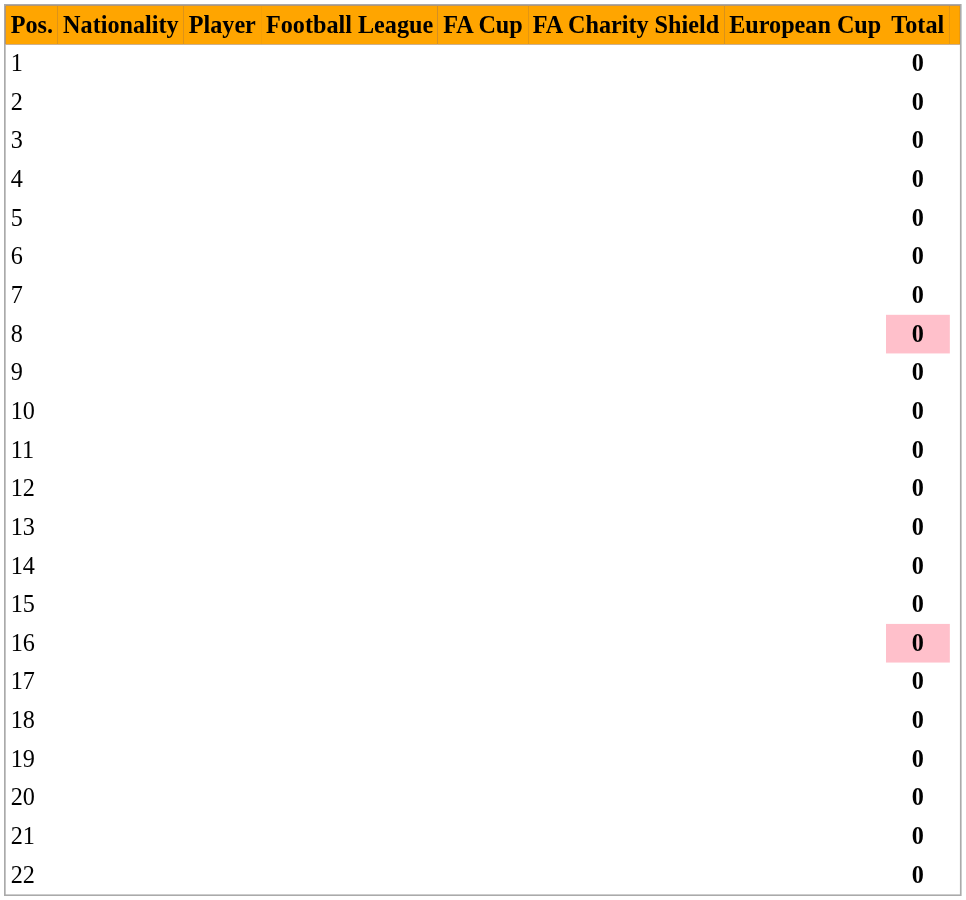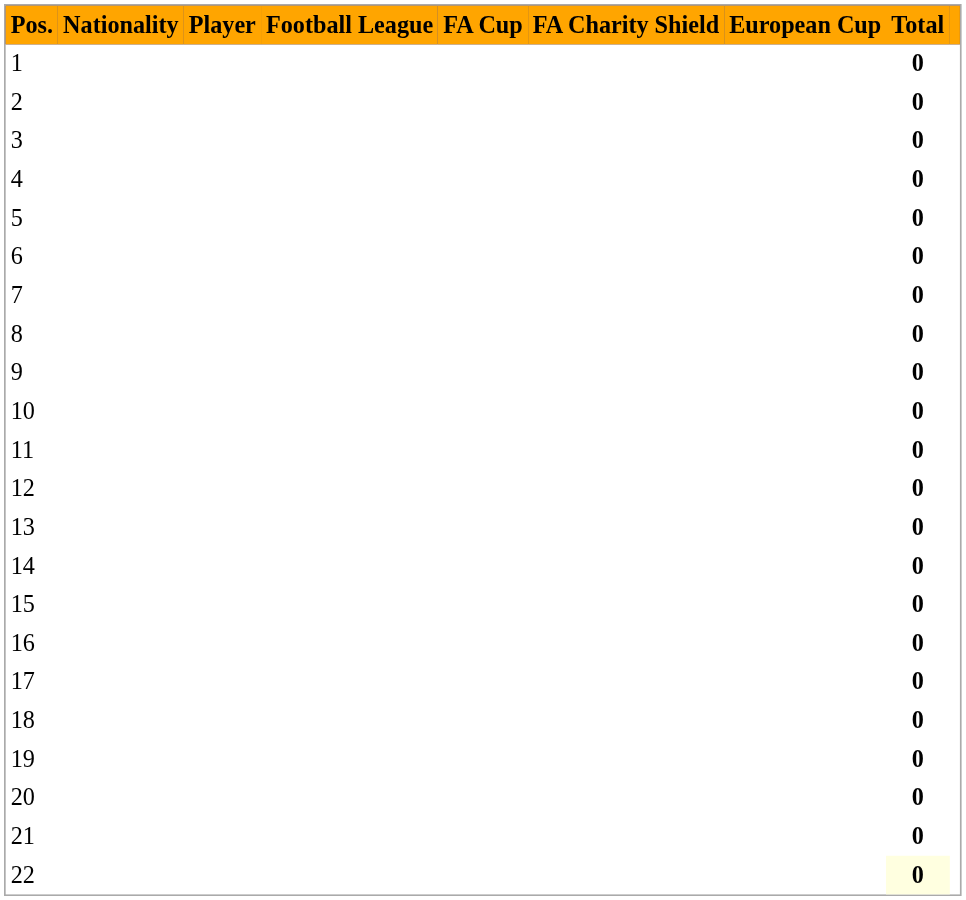(918, 333) pink background -> (918, 333) no background
(918, 642) pink background -> (918, 642) no background
(918, 874) no background -> (918, 874) lightyellow background
